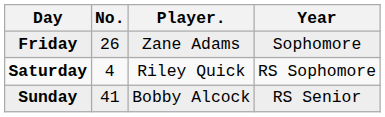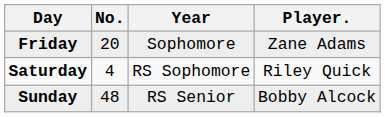columns swapped: (191, 18) <-> (317, 18)
(110, 45) 26 -> (110, 45) 20
(110, 98) 41 -> (110, 98) 48
